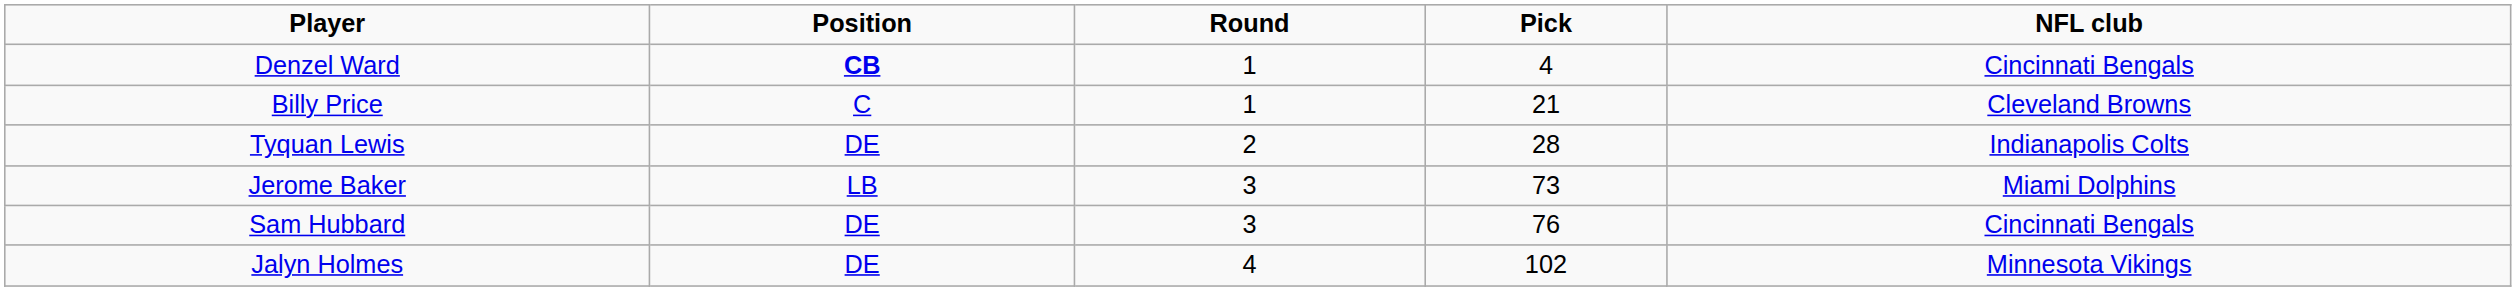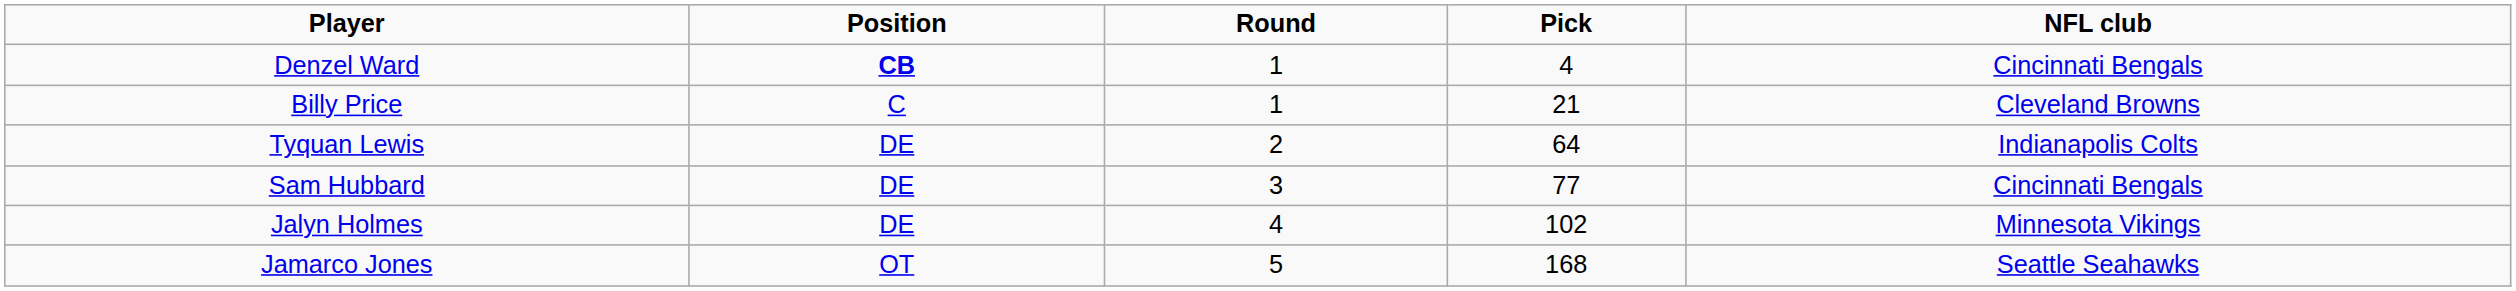(1546, 144) 28 -> (1566, 144) 64
- row: (327, 184)
(1546, 225) 76 -> (1566, 184) 77
+ row: (347, 265)
